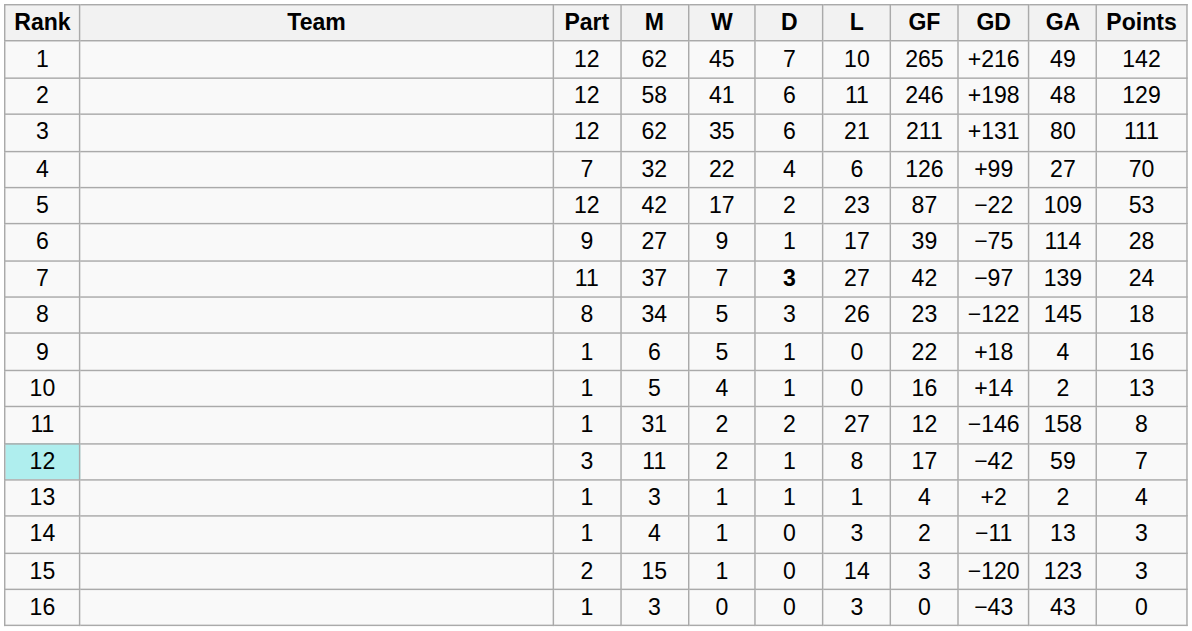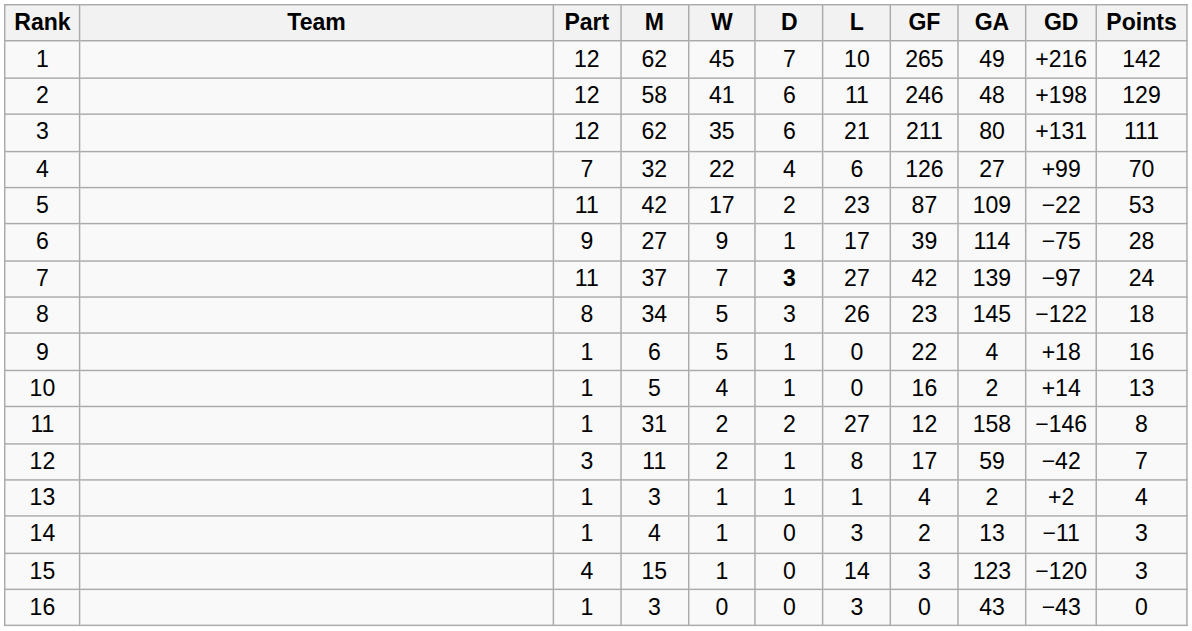columns swapped: (1063, 22) <-> (994, 22)
(587, 205) 12 -> (587, 205) 11
(42, 461) paleturquoise background -> (42, 461) no background
(587, 570) 2 -> (587, 570) 4
